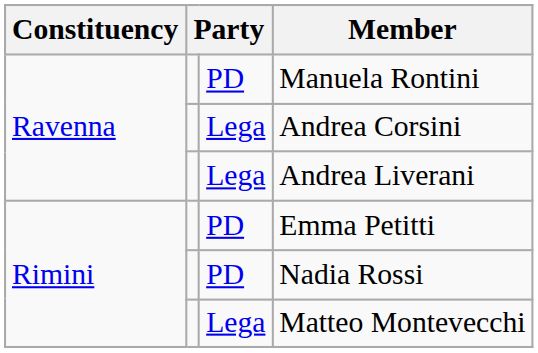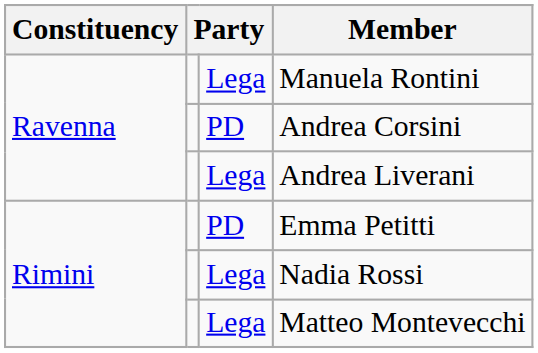(225, 78) PD -> (236, 78) Lega
(236, 127) Lega -> (225, 127) PD
(225, 273) PD -> (236, 273) Lega
